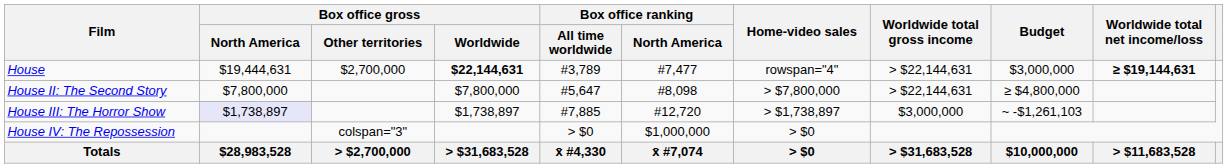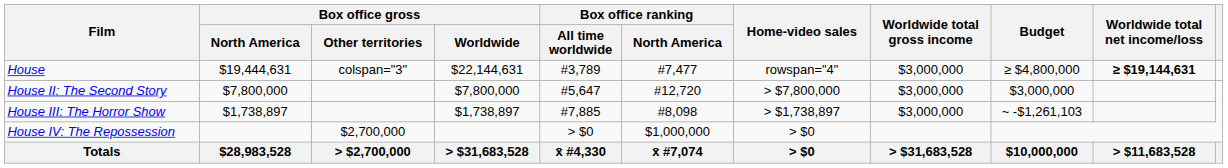(373, 70) $2,700,000 -> (373, 70) colspan="3"
(487, 70) bold -> (487, 70) normal
(931, 70) > $22,144,631 -> (931, 70) $3,000,000
(1042, 70) $3,000,000 -> (1042, 70) ≥ $4,800,000
(677, 91) #8,098 -> (677, 91) #12,720
(931, 91) > $22,144,631 -> (931, 91) $3,000,000
(1042, 91) ≥ $4,800,000 -> (1042, 91) $3,000,000
(255, 111) lavender background -> (255, 111) no background
(677, 111) #12,720 -> (677, 111) #8,098
(373, 132) colspan="3" -> (373, 132) $2,700,000
